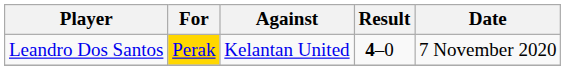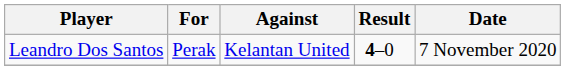(194, 49) gold background -> (194, 49) no background
